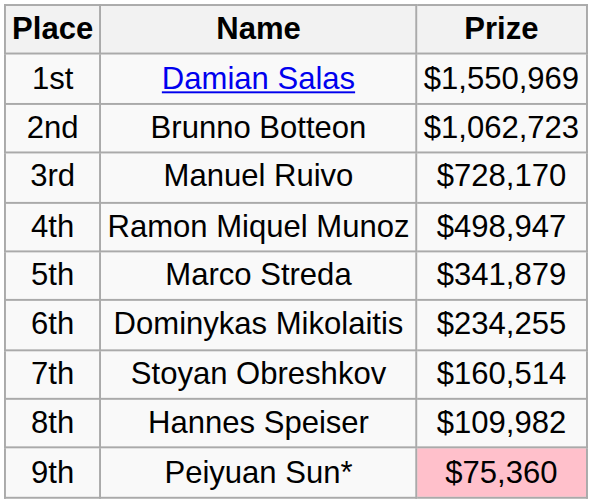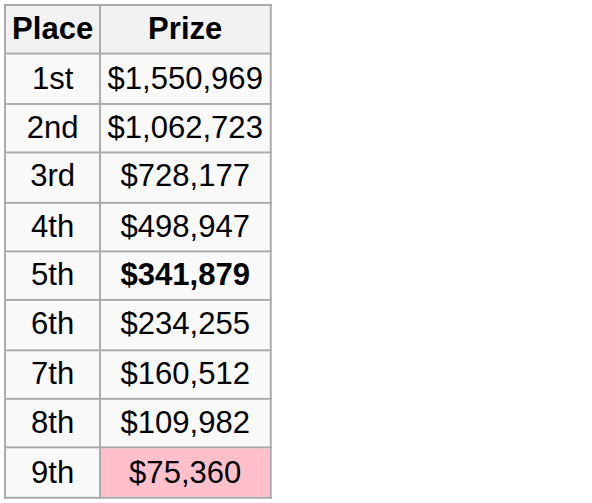- column: (258, 29)
(501, 176) $728,170 -> (185, 176) $728,177
(501, 275) normal -> (185, 275) bold
(501, 373) $160,514 -> (185, 373) $160,512
